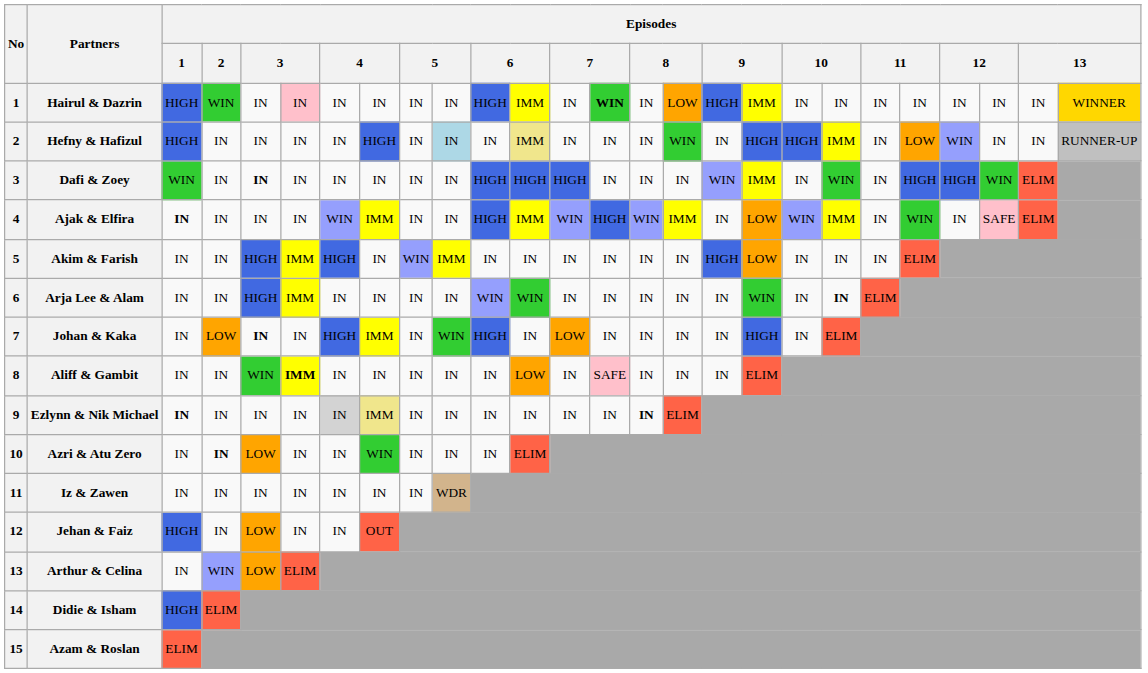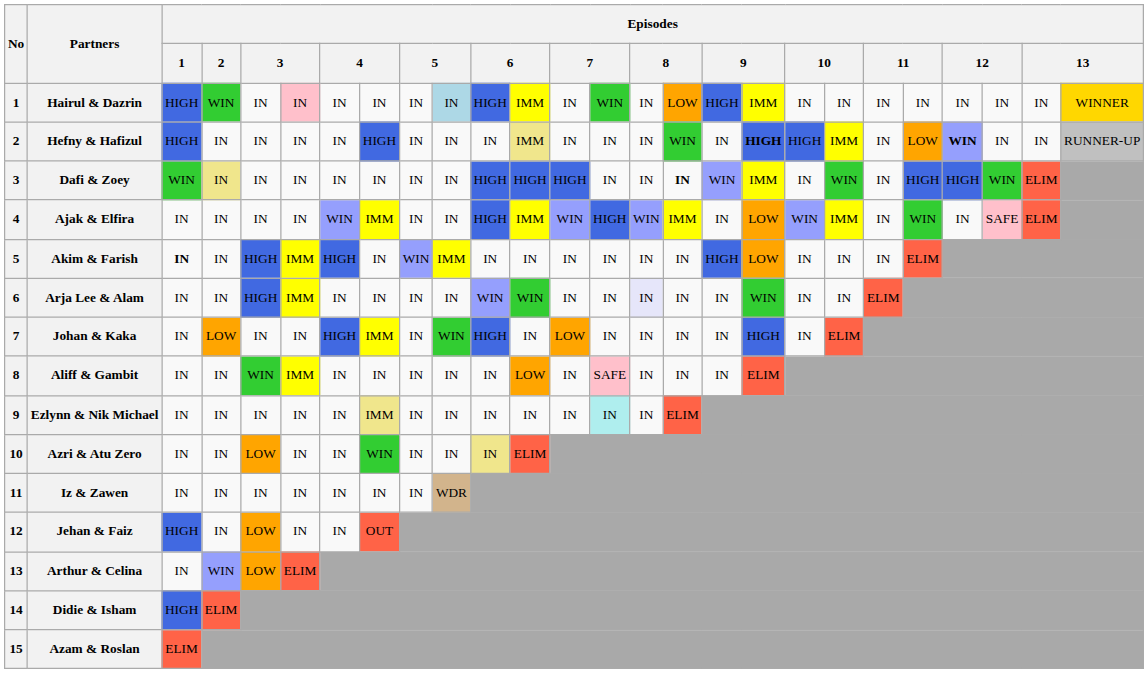(451, 101) no background -> (451, 101) lightblue background
(610, 101) bold -> (610, 101) normal
(451, 140) lightblue background -> (451, 140) no background
(762, 140) normal -> (763, 140) bold
(960, 140) normal -> (963, 140) bold
(221, 179) no background -> (221, 179) khaki background
(261, 179) bold -> (261, 179) normal
(682, 179) normal -> (682, 179) bold
(182, 218) bold -> (182, 218) normal
(182, 258) normal -> (182, 258) bold
(646, 297) no background -> (646, 297) lavender background
(841, 297) bold -> (844, 297) normal
(261, 336) bold -> (261, 336) normal
(300, 375) bold -> (300, 375) normal
(182, 414) bold -> (182, 414) normal
(340, 414) lightgrey background -> (340, 414) no background
(610, 414) no background -> (610, 414) paleturquoise background
(646, 414) bold -> (646, 414) normal
(221, 453) bold -> (221, 453) normal
(490, 453) no background -> (490, 453) khaki background
